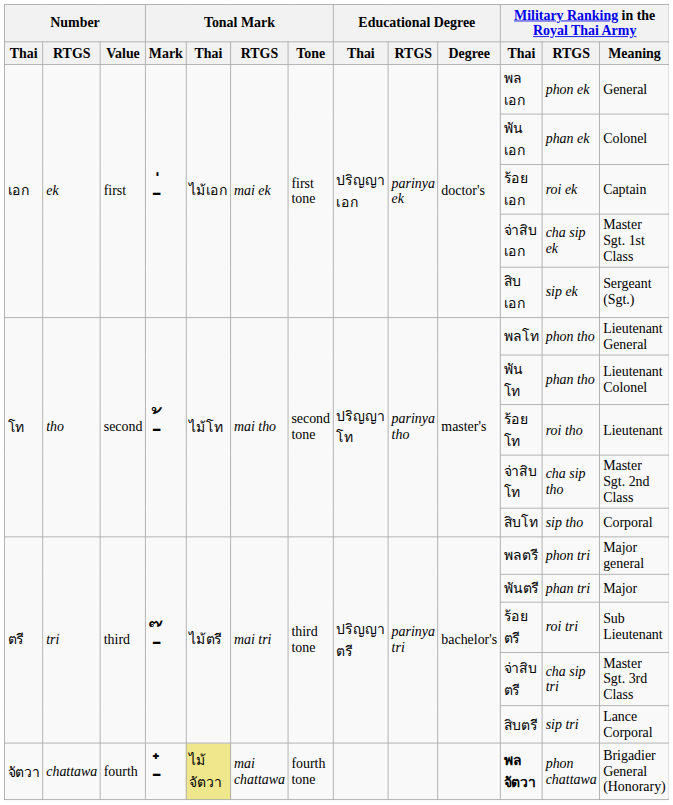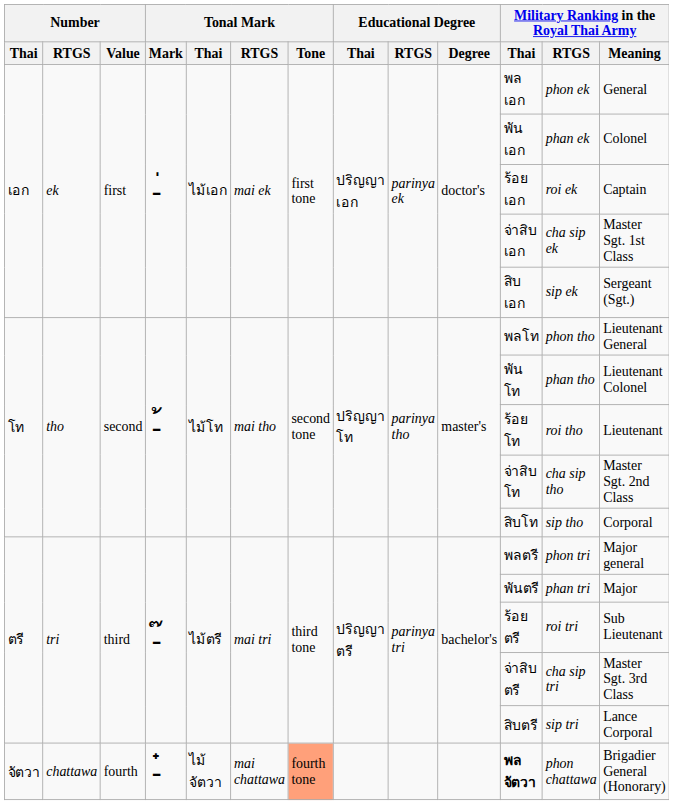(205, 772) khaki background -> (205, 772) no background
(308, 771) no background -> (308, 771) lightsalmon background
